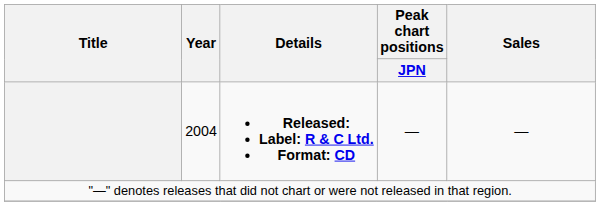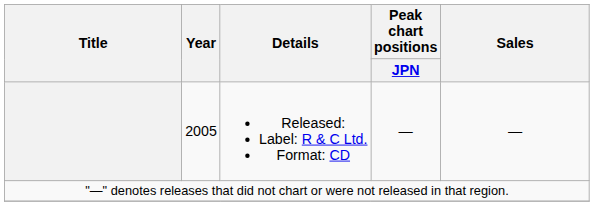(201, 131) 2004 -> (201, 131) 2005
(299, 139) bold -> (295, 139) normal
